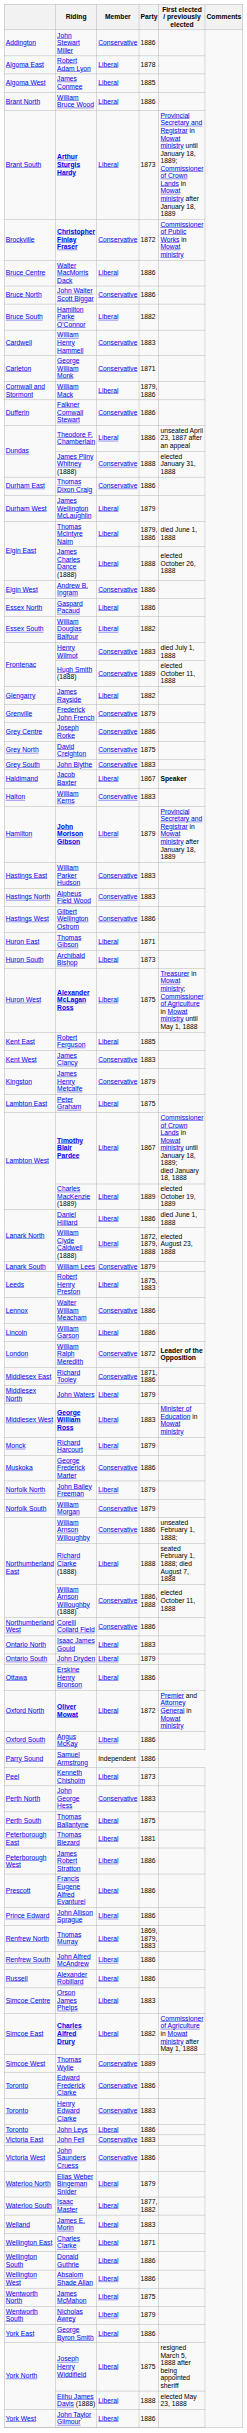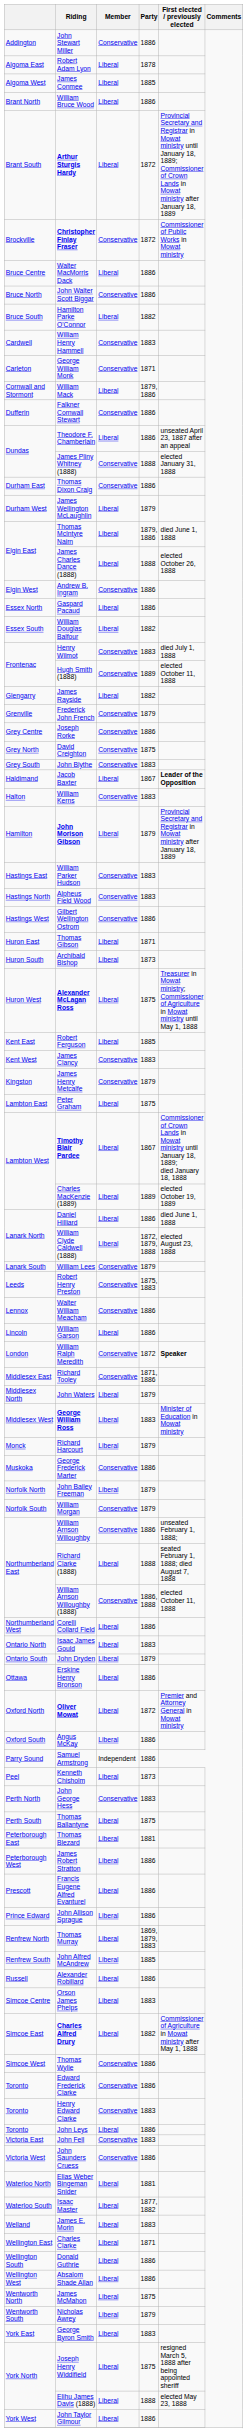(148, 165) 1873 -> (148, 165) 1872
(174, 779) Speaker -> (182, 779) Leader of the Opposition
(108, 1284) Liberal -> (118, 1284) Conservative
(182, 1354) Leader of the Opposition -> (174, 1354) Speaker
(118, 1626) Conservative -> (108, 1626) Liberal
(148, 1960) 1886 -> (148, 1960) 1885
(148, 2063) 1889 -> (148, 2063) 1886
(148, 2184) 1879 -> (148, 2184) 1881
(148, 2333) 1886 -> (148, 2333) 1883
